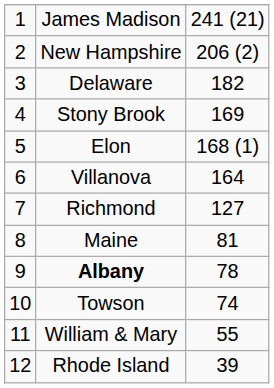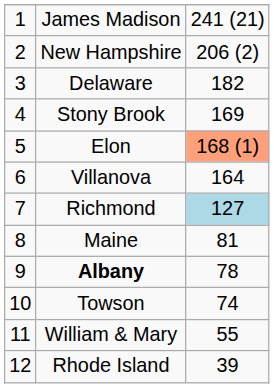(228, 146) no background -> (228, 146) lightsalmon background
(228, 209) no background -> (228, 209) lightblue background
